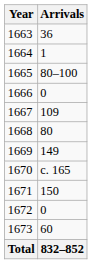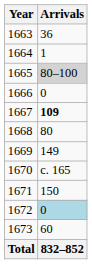(59, 73) no background -> (59, 73) lightgrey background
(50, 112) normal -> (50, 112) bold
(43, 209) no background -> (43, 209) lightblue background
